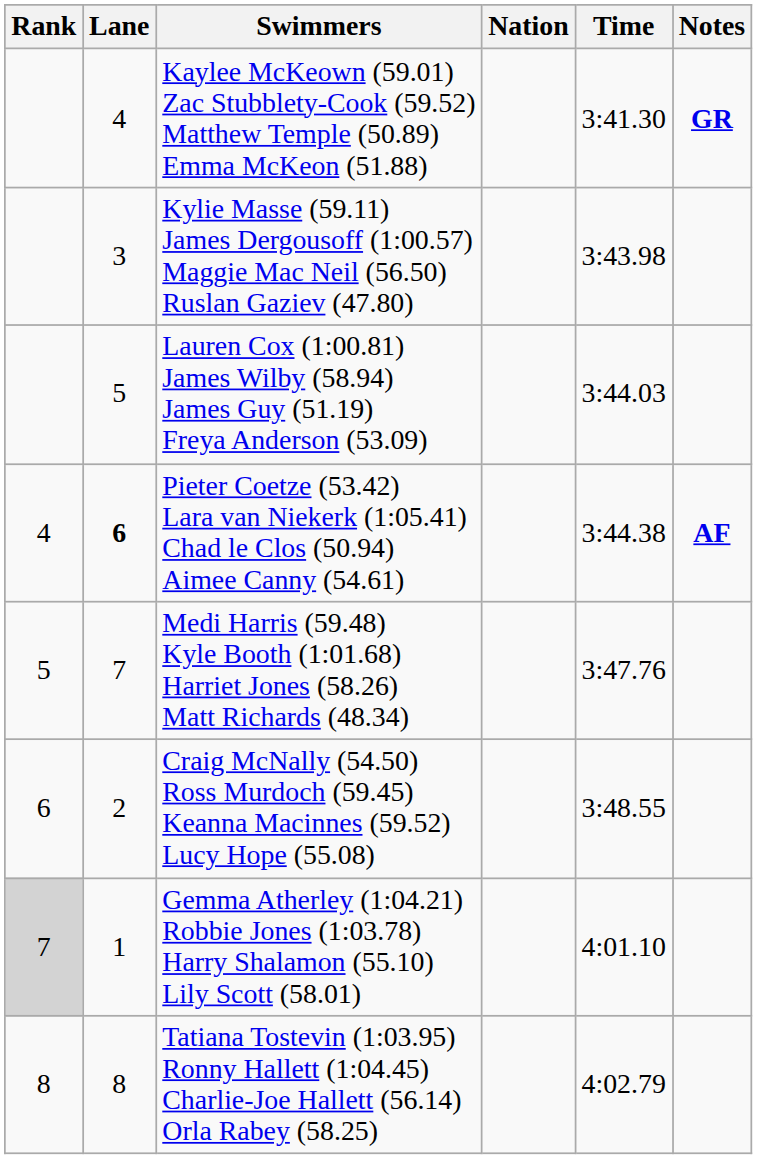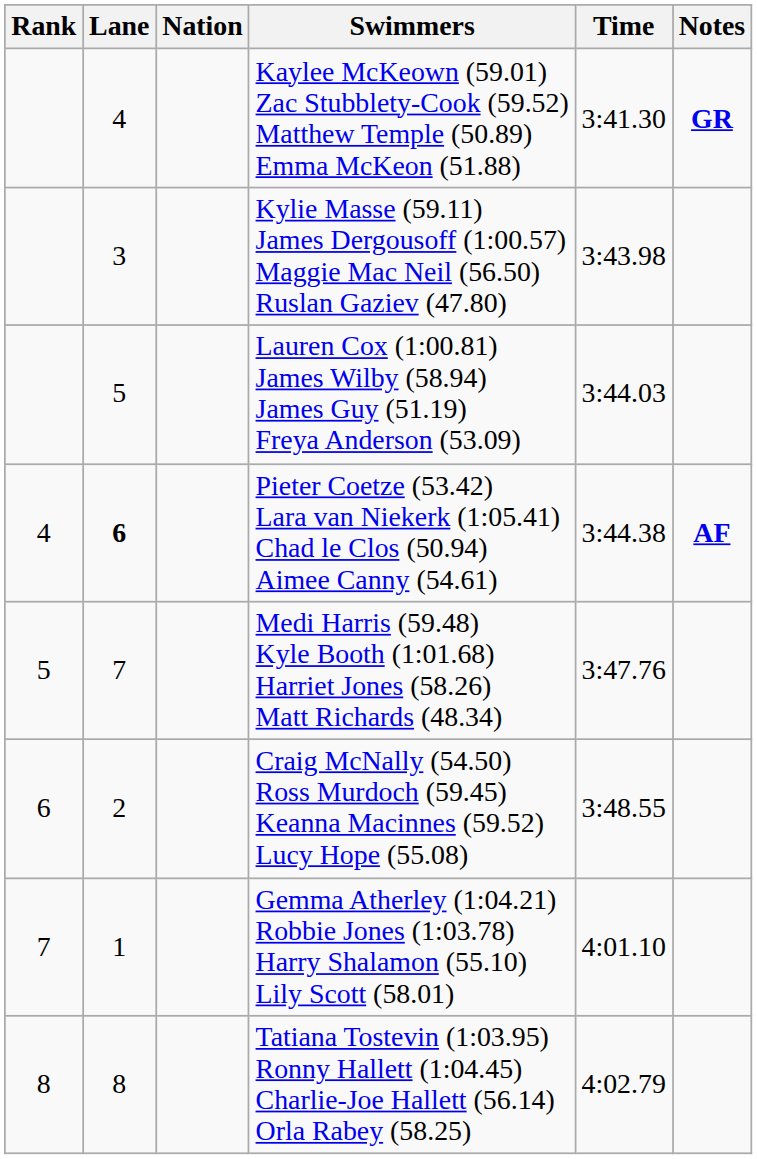columns swapped: (528, 26) <-> (319, 26)
(44, 946) lightgrey background -> (44, 946) no background
